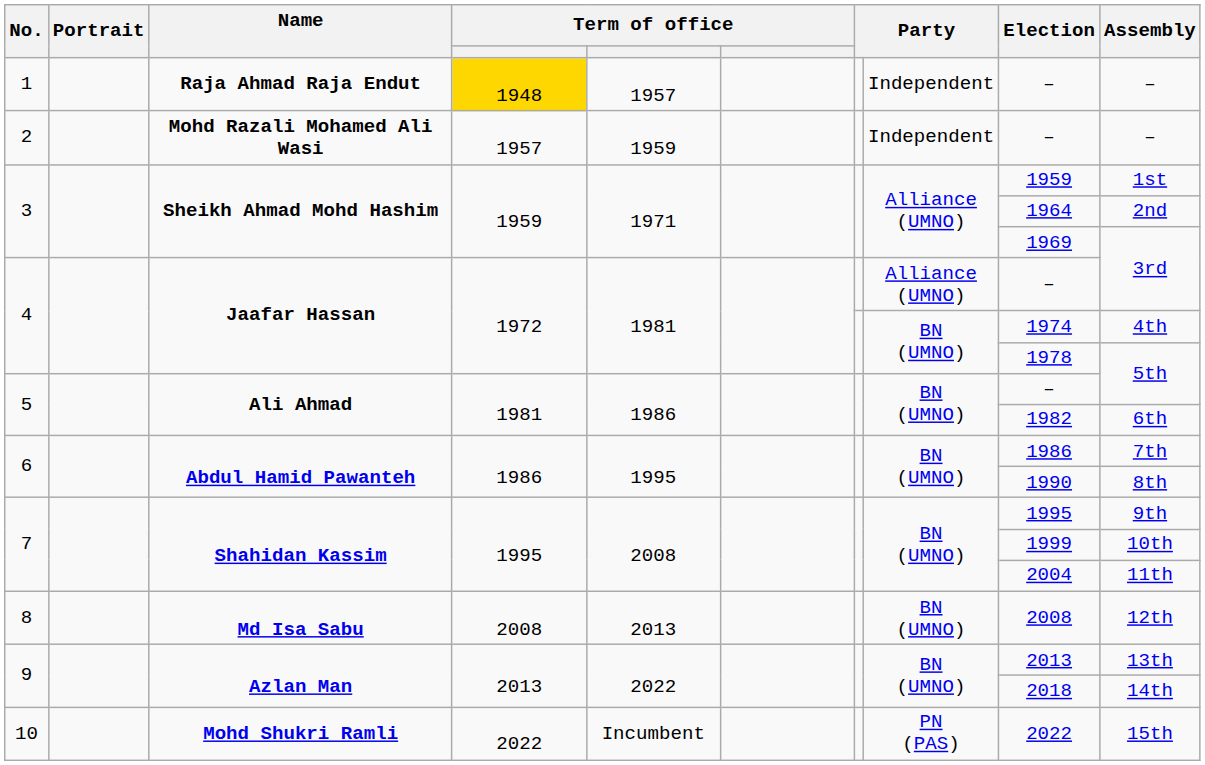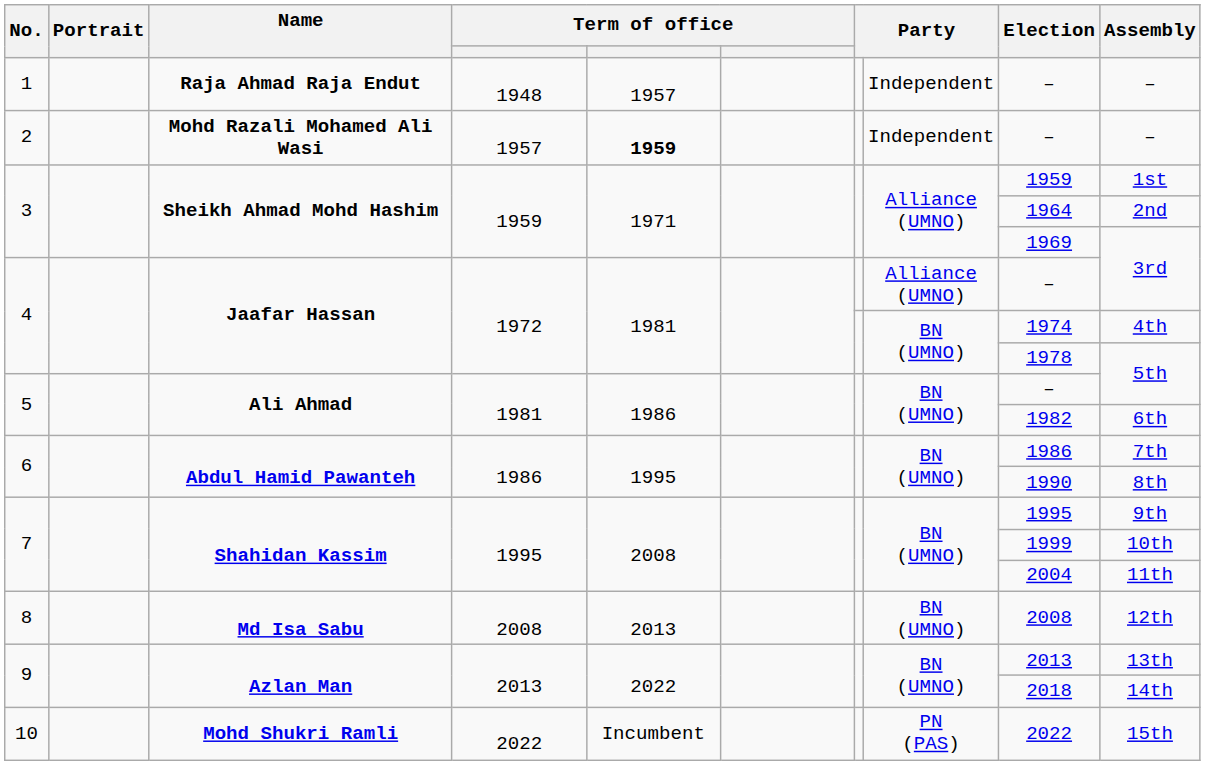(519, 96) gold background -> (519, 96) no background
(653, 149) normal -> (653, 149) bold
